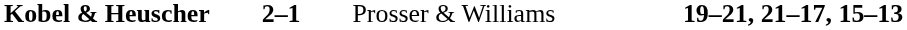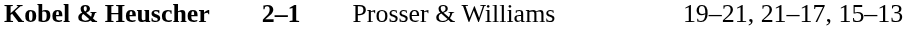(793, 13) bold -> (793, 13) normal
